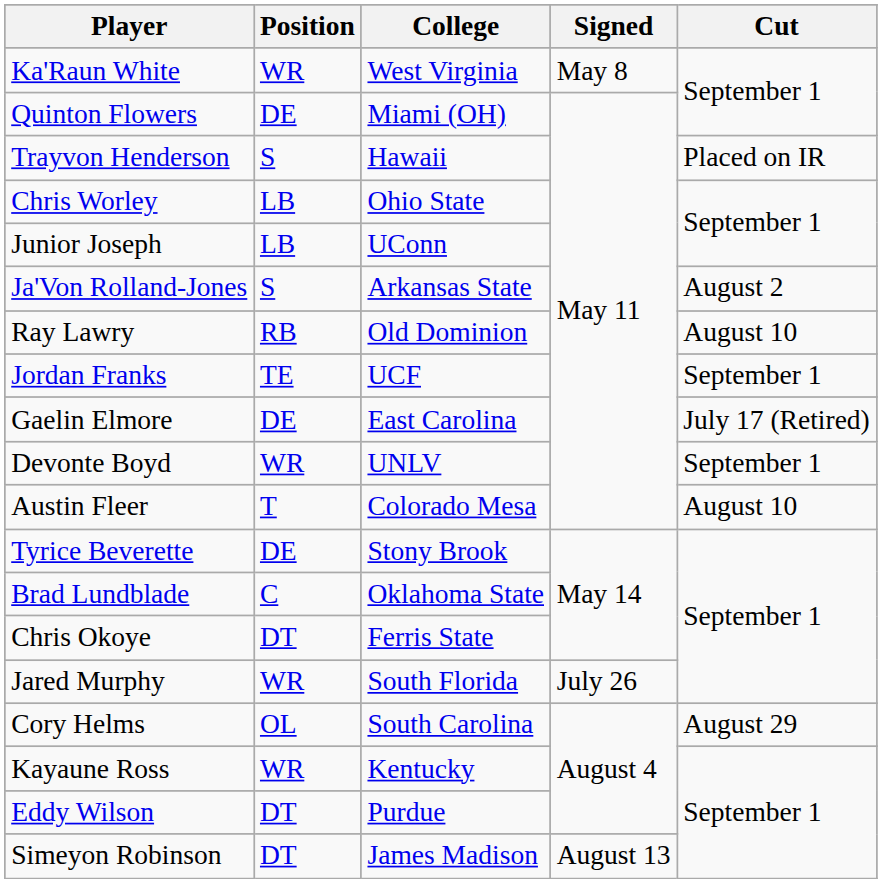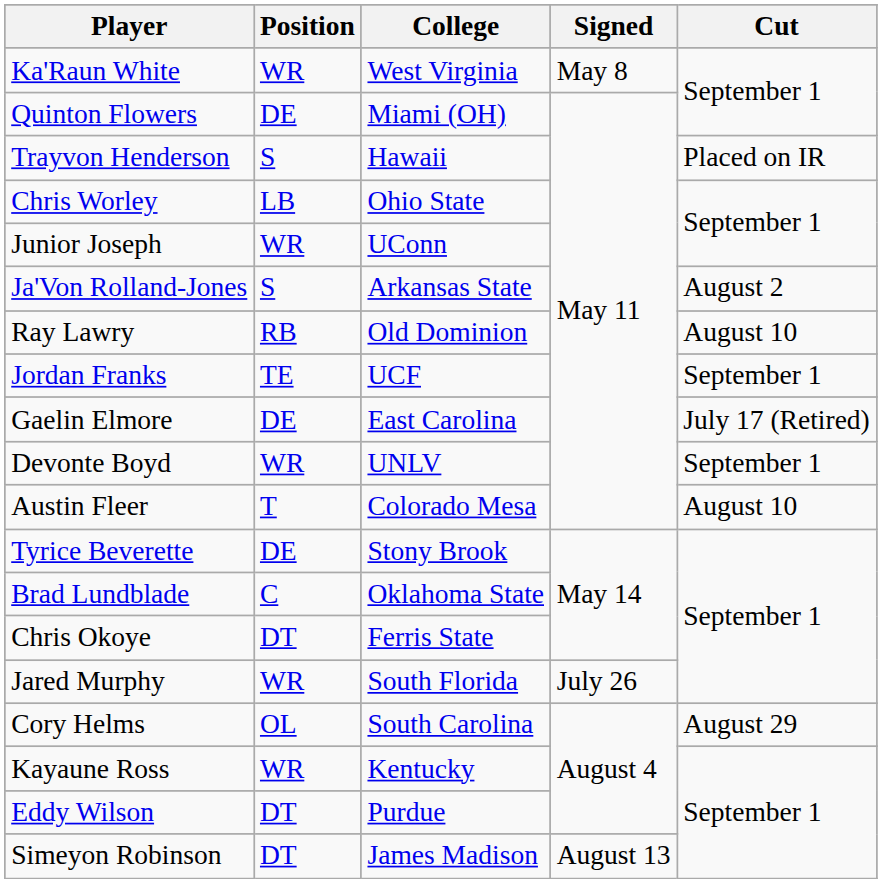(278, 244) LB -> (282, 244) WR
